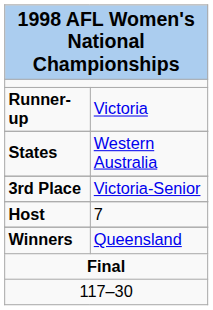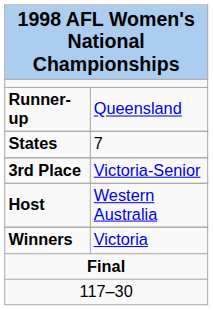(121, 109) Victoria -> (138, 109) Queensland
(126, 153) Western Australia -> (98, 144) 7
(98, 214) 7 -> (126, 205) Western Australia
(138, 240) Queensland -> (121, 240) Victoria
